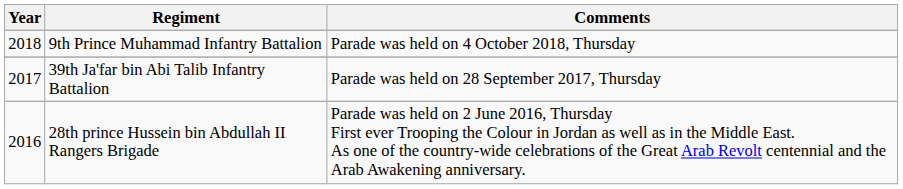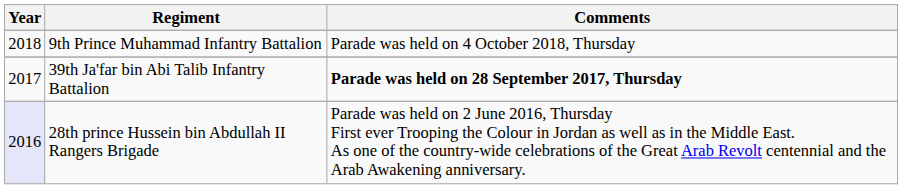(496, 79) normal -> (506, 79) bold
(25, 142) no background -> (25, 142) lavender background
